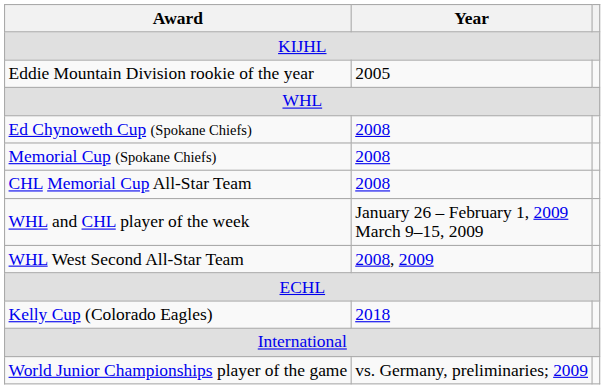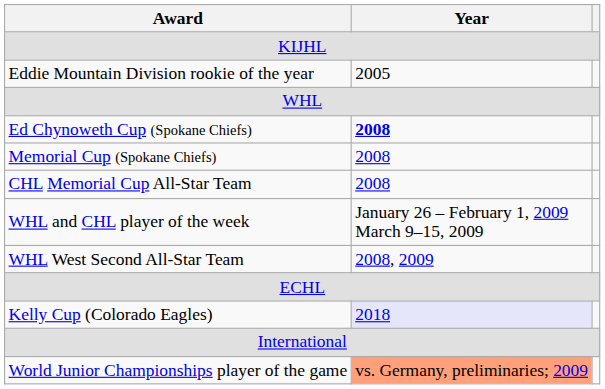(373, 128) normal -> (373, 128) bold
(373, 314) no background -> (373, 314) lavender background
(472, 369) no background -> (472, 369) lightsalmon background
